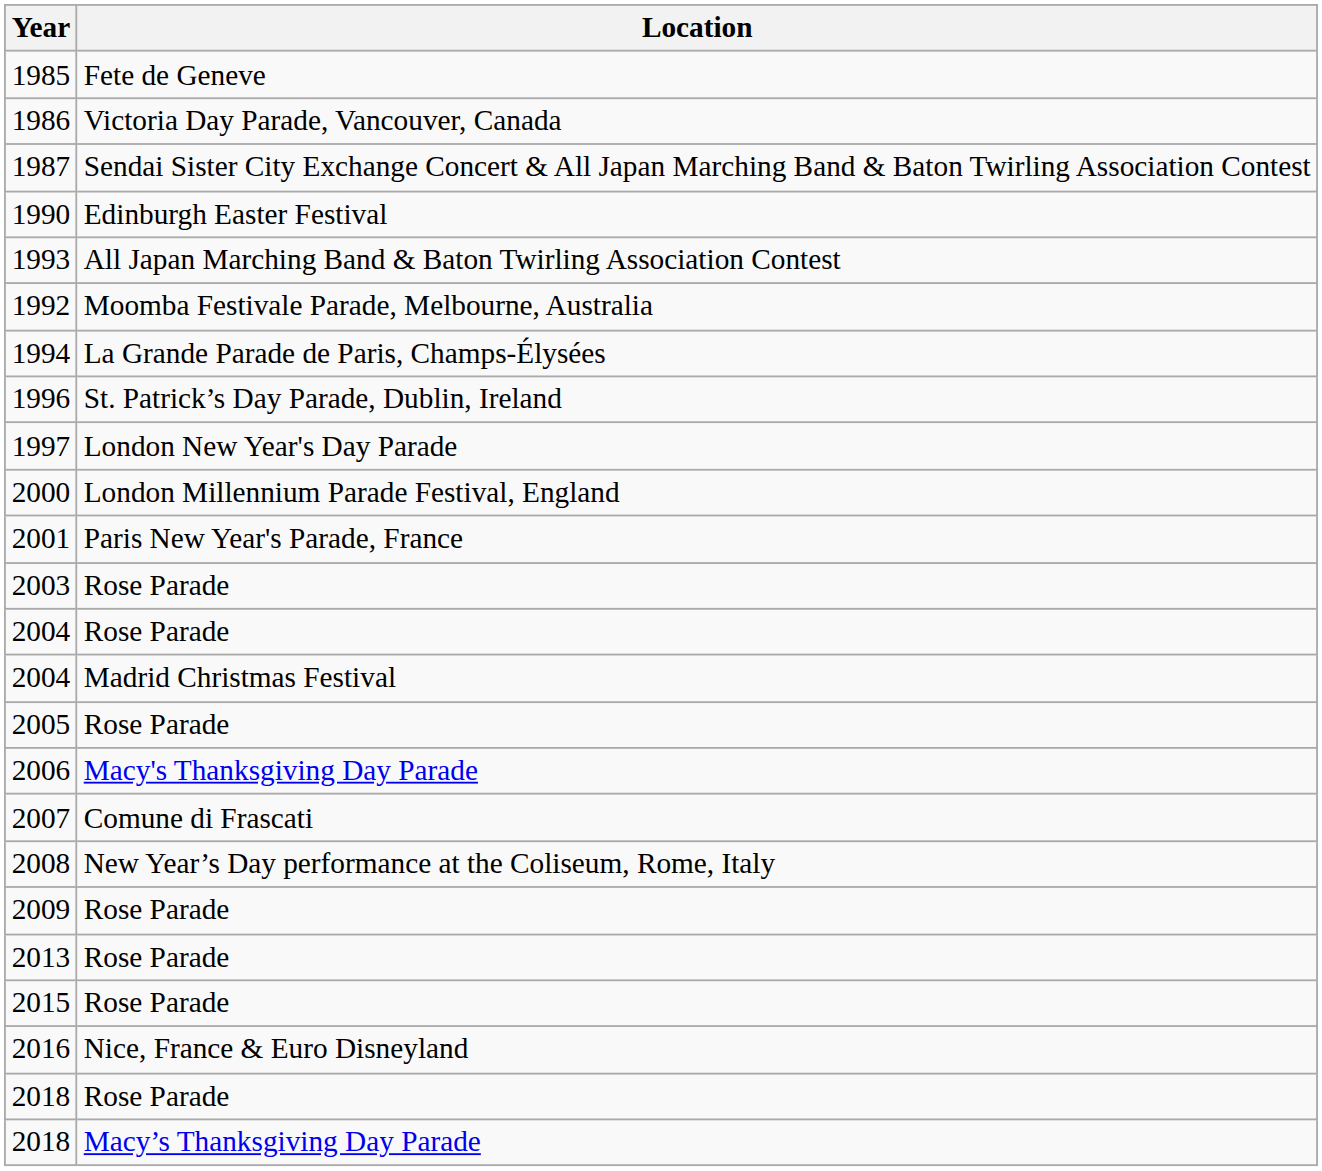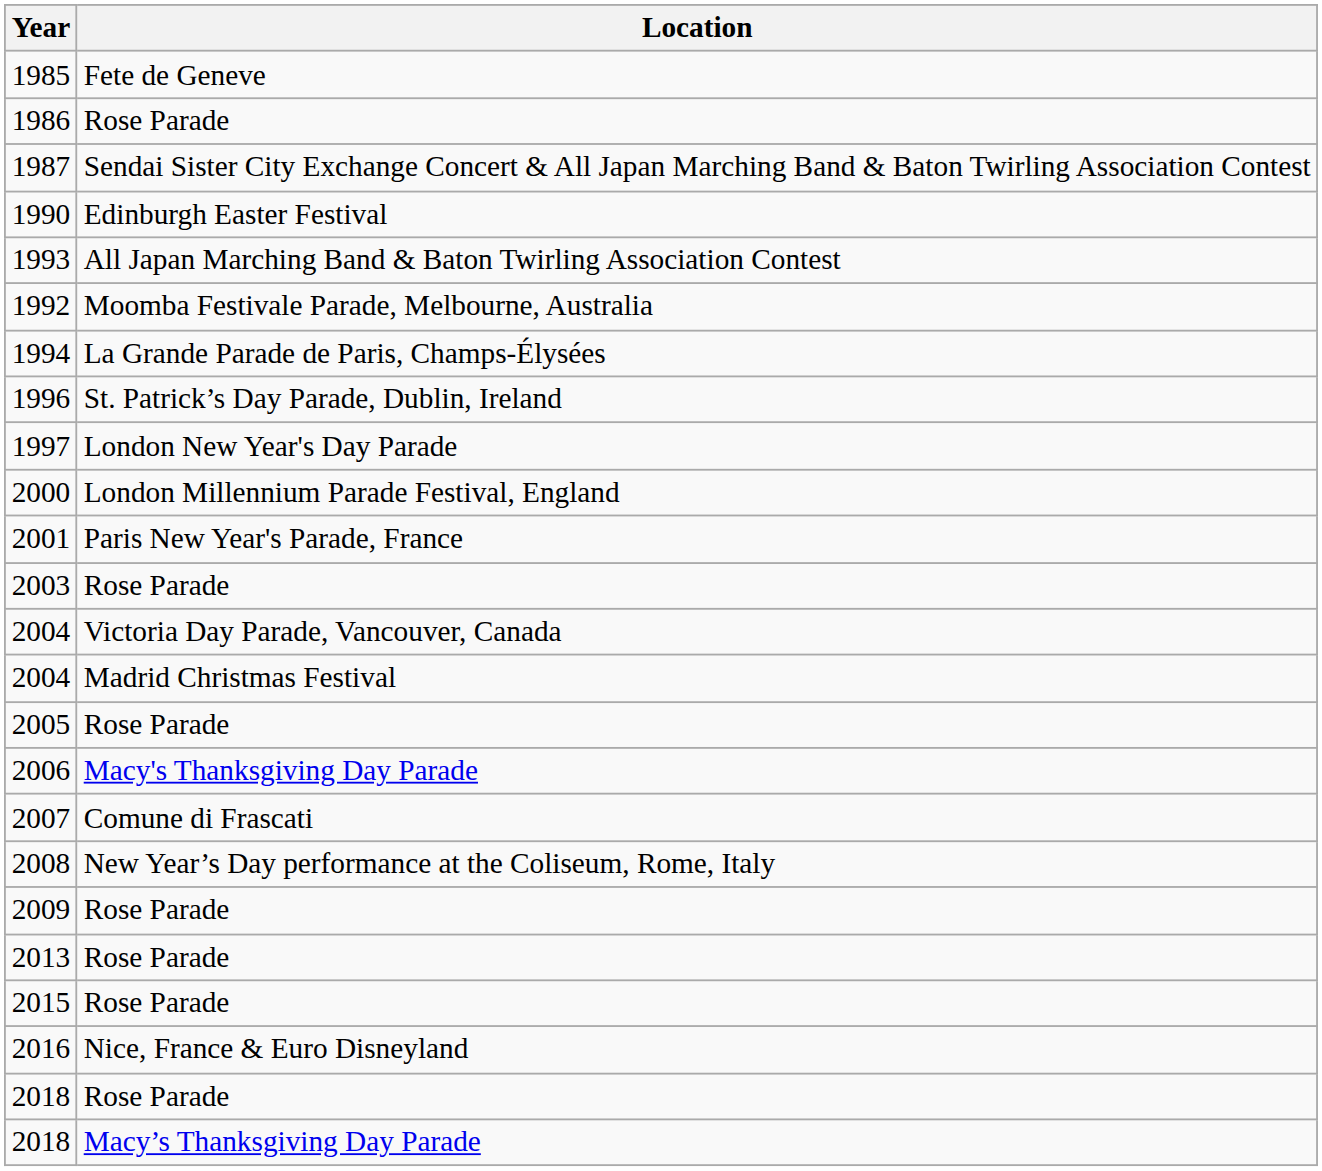(323, 120) Victoria Day Parade, Vancouver, Canada -> (156, 120) Rose Parade
(156, 631) Rose Parade -> (323, 631) Victoria Day Parade, Vancouver, Canada
